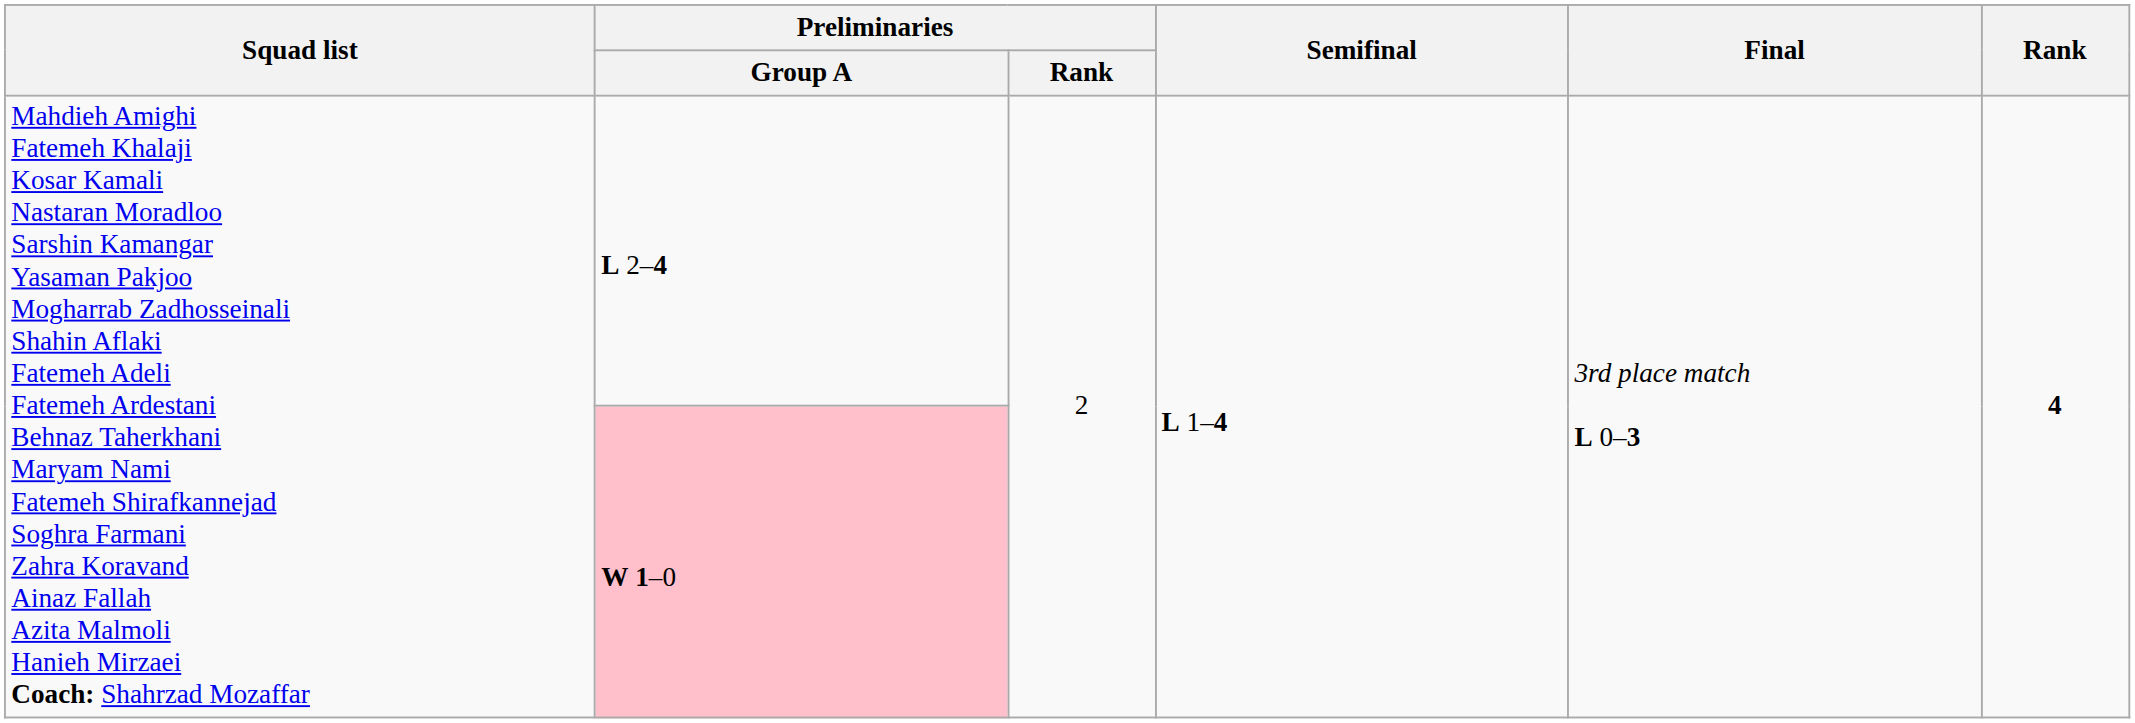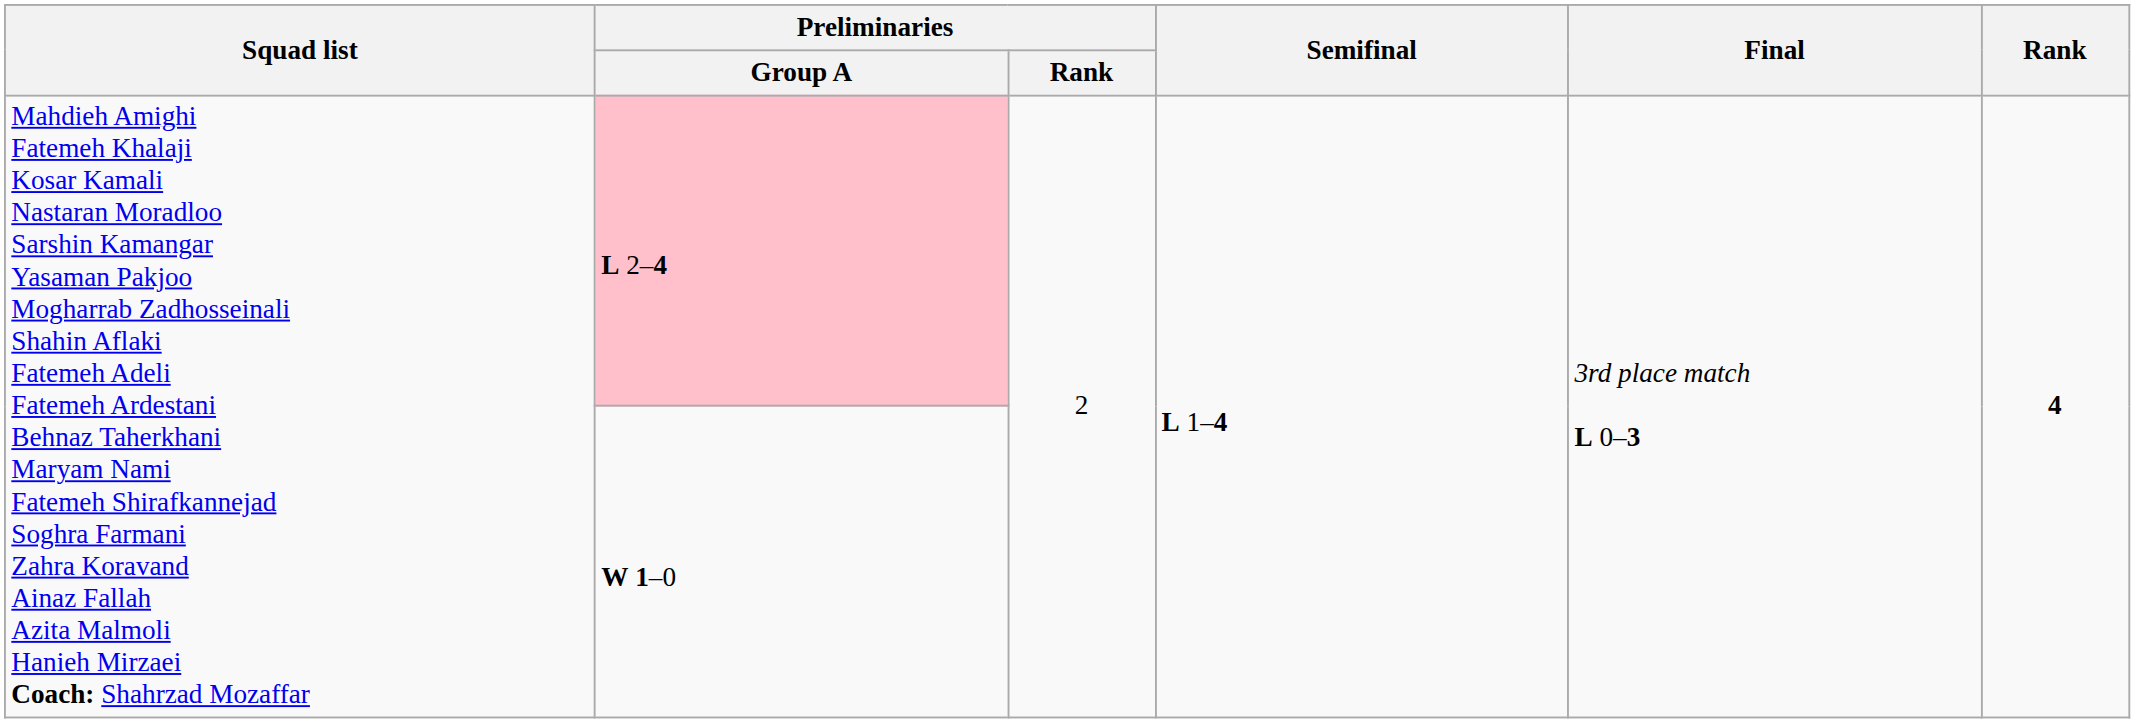(634, 266) no background -> (634, 266) pink background
(639, 578) pink background -> (639, 578) no background
